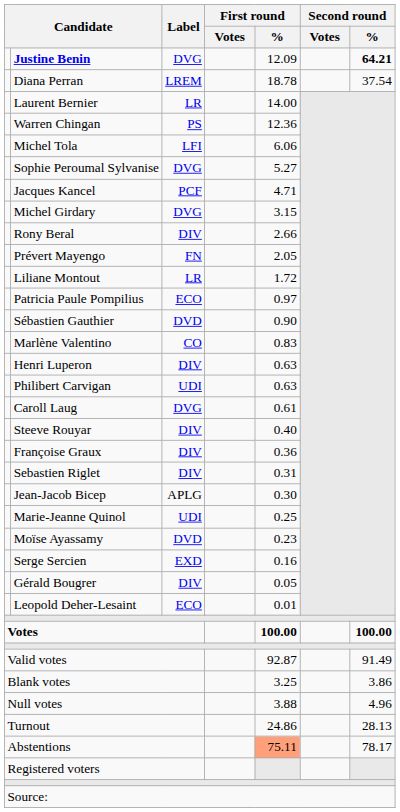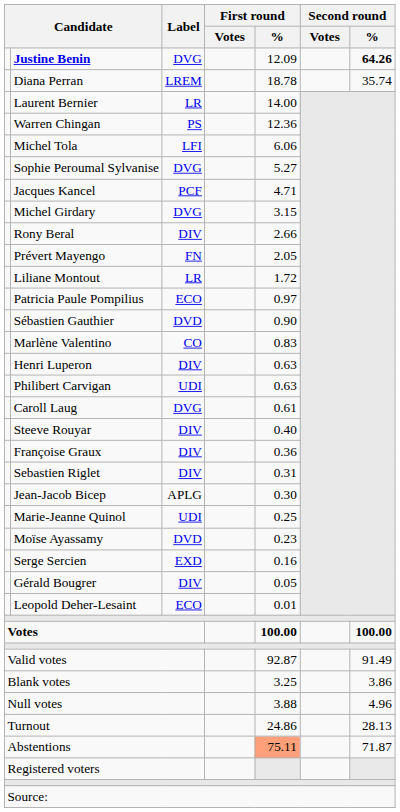(377, 59) 64.21 -> (377, 59) 64.26
(377, 81) 37.54 -> (377, 81) 35.74
(377, 747) 78.17 -> (377, 747) 71.87
